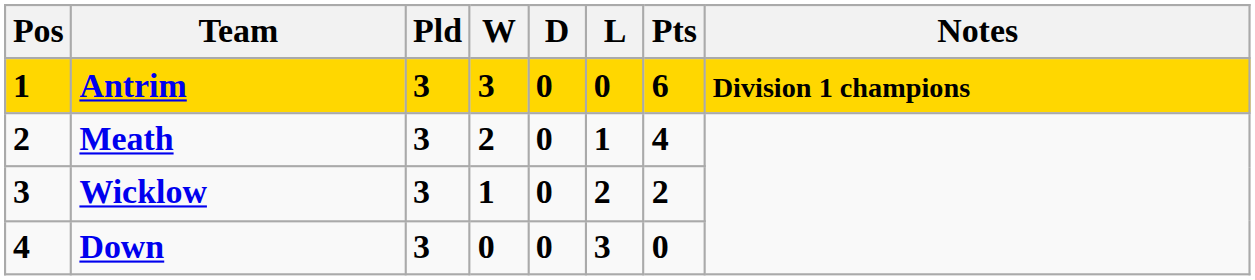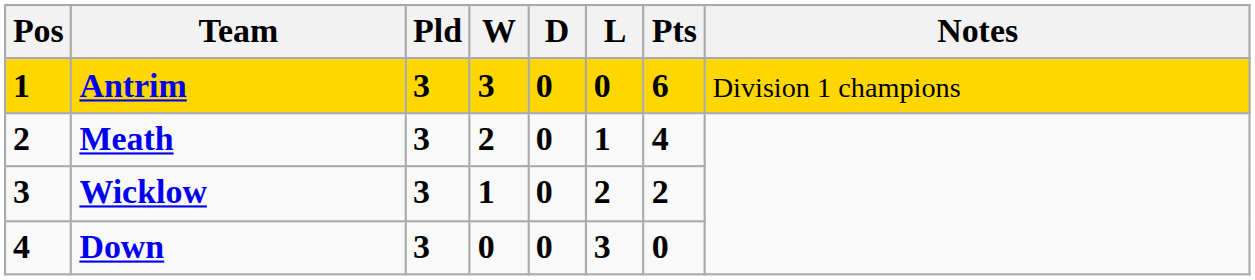(841, 85) bold -> (837, 87) normal
